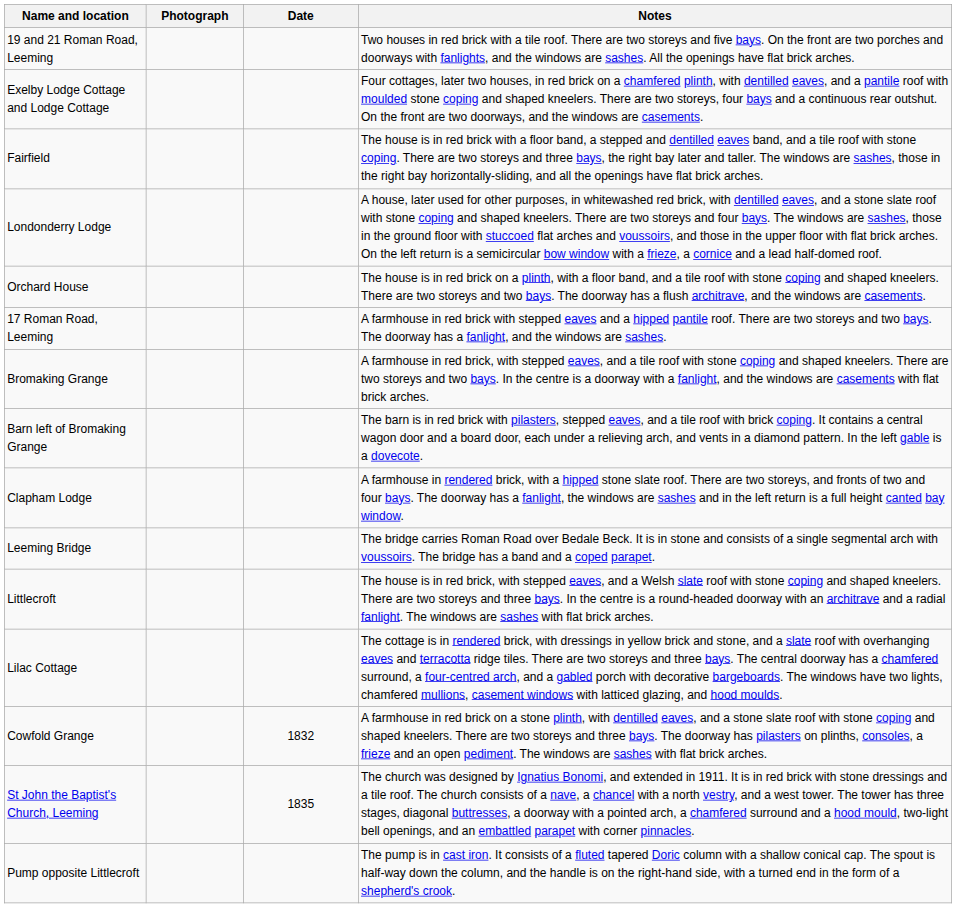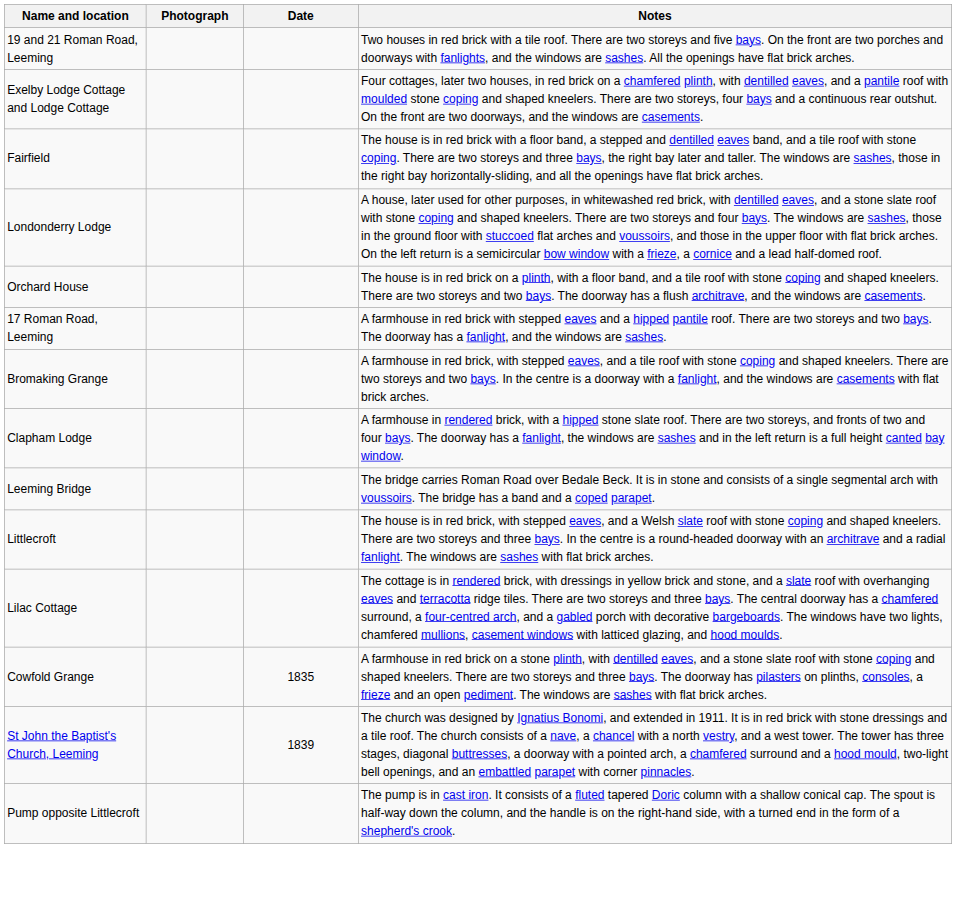- row: (67, 438)
(301, 736) 1832 -> (301, 676) 1835
(301, 804) 1835 -> (301, 745) 1839
